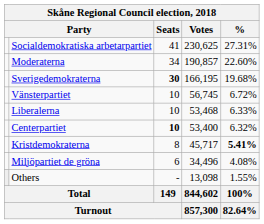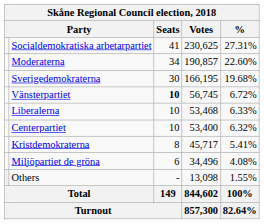(174, 78) bold -> (174, 78) normal
(174, 95) normal -> (174, 95) bold
(174, 128) bold -> (174, 128) normal
(242, 144) bold -> (243, 144) normal
